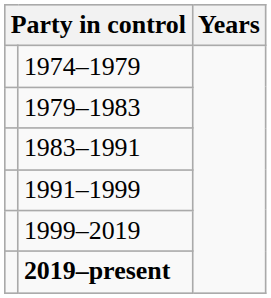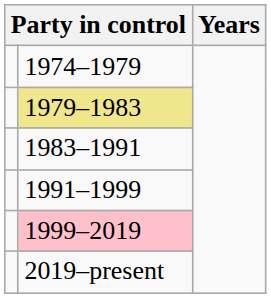(82, 107) no background -> (83, 107) khaki background
(82, 230) no background -> (83, 230) pink background
(97, 271) bold -> (94, 271) normal
